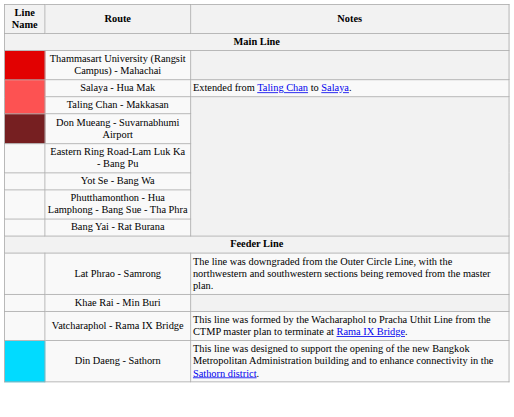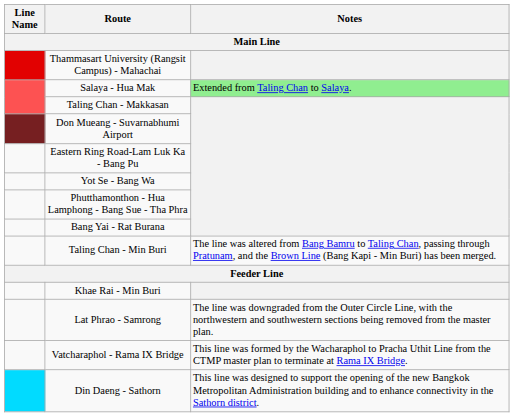(272, 88) no background -> (272, 88) lightgreen background
+ row: (118, 250)
rows swapped: (118, 303) <-> (118, 273)
